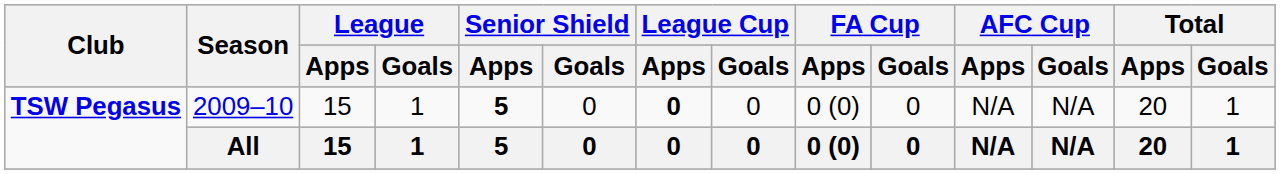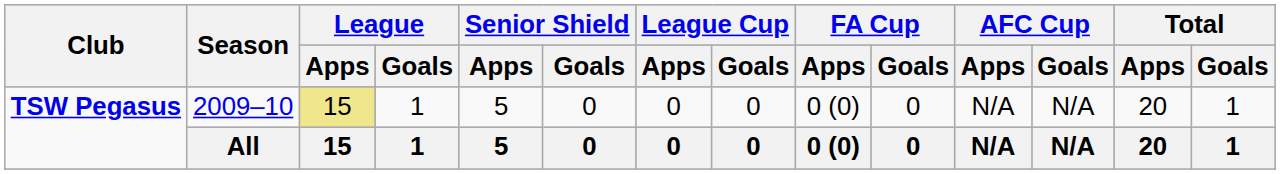(337, 106) no background -> (337, 106) khaki background
(501, 106) bold -> (501, 106) normal
(674, 106) bold -> (674, 106) normal
